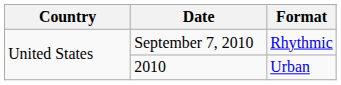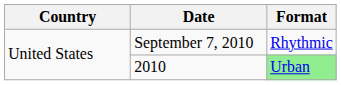(290, 67) no background -> (290, 67) lightgreen background
